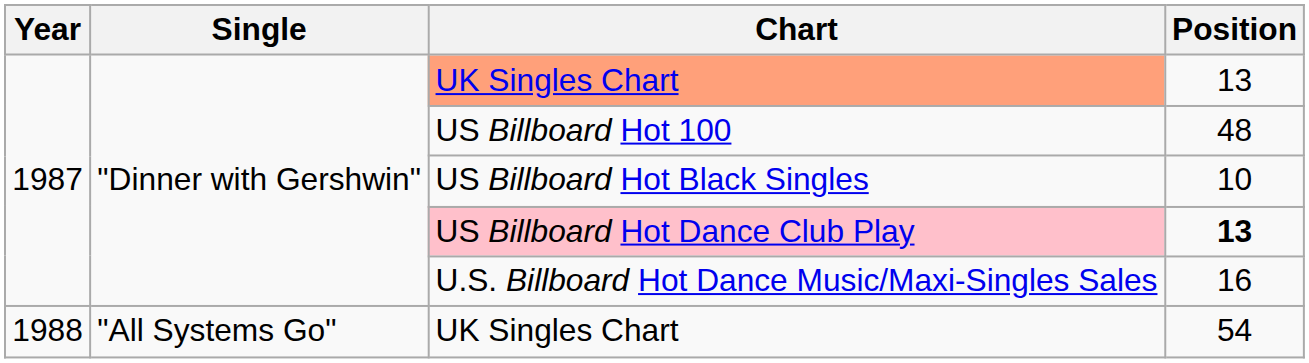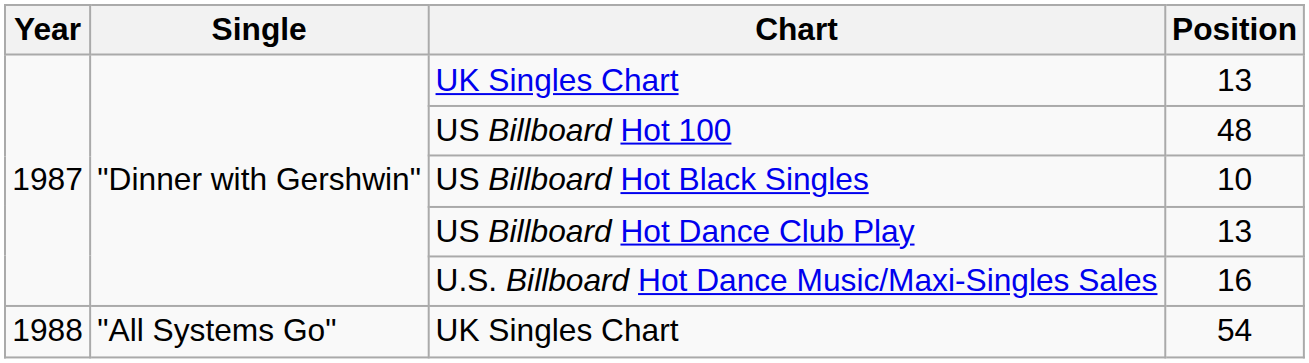(557, 79) lightsalmon background -> (557, 79) no background
(675, 230) pink background -> (675, 230) no background
(1235, 230) bold -> (1235, 230) normal
